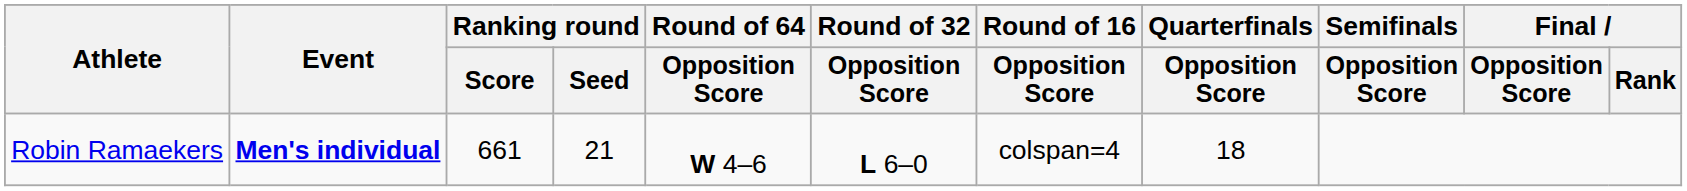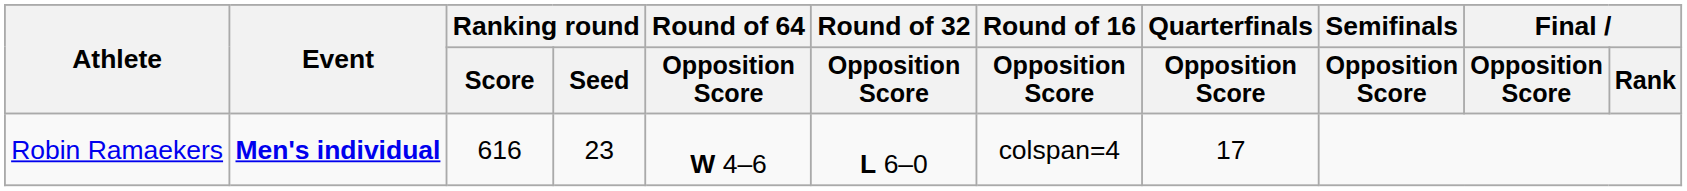(500, 150) 661 -> (500, 150) 616
(599, 150) 21 -> (599, 150) 23
(1231, 150) 18 -> (1231, 150) 17
